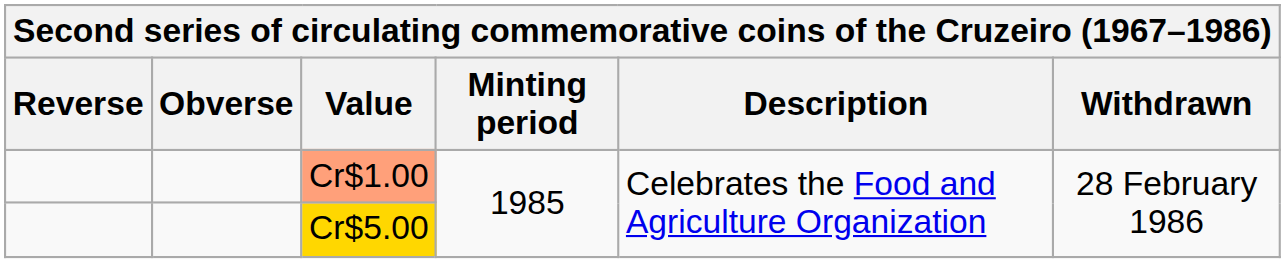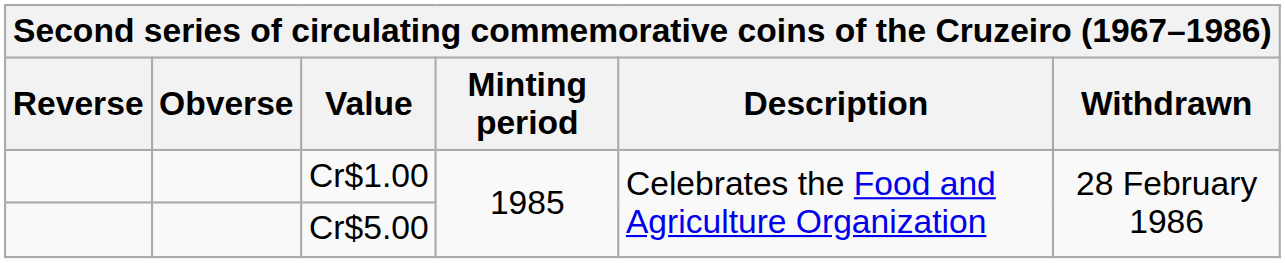(369, 175) lightsalmon background -> (369, 175) no background
(369, 228) gold background -> (369, 228) no background
